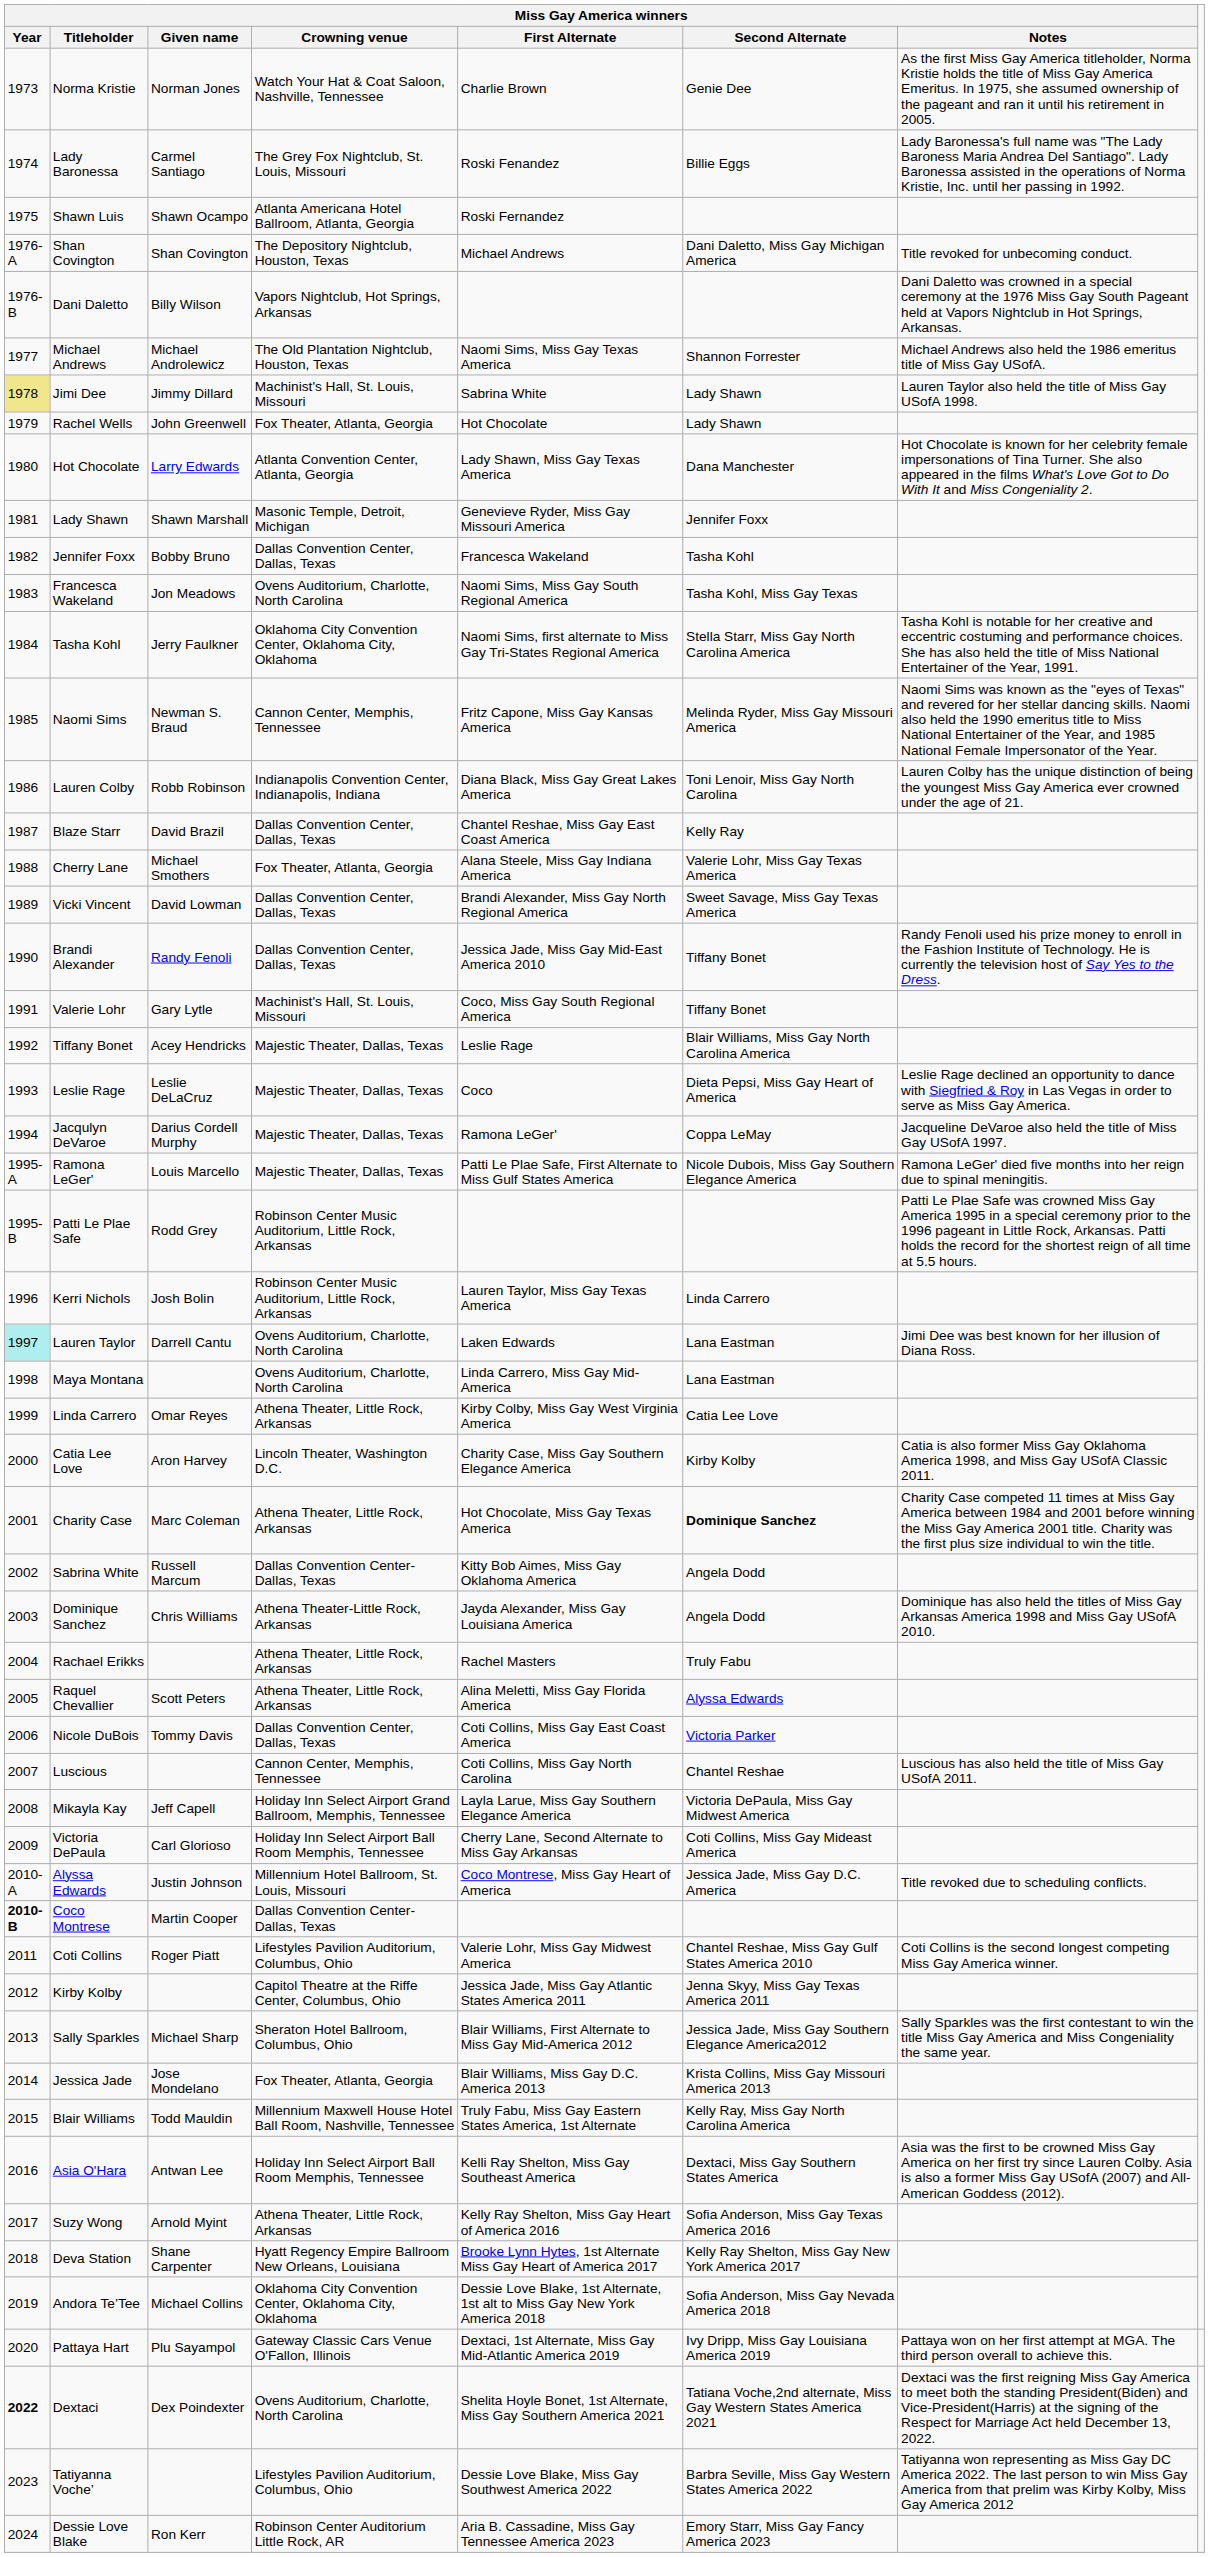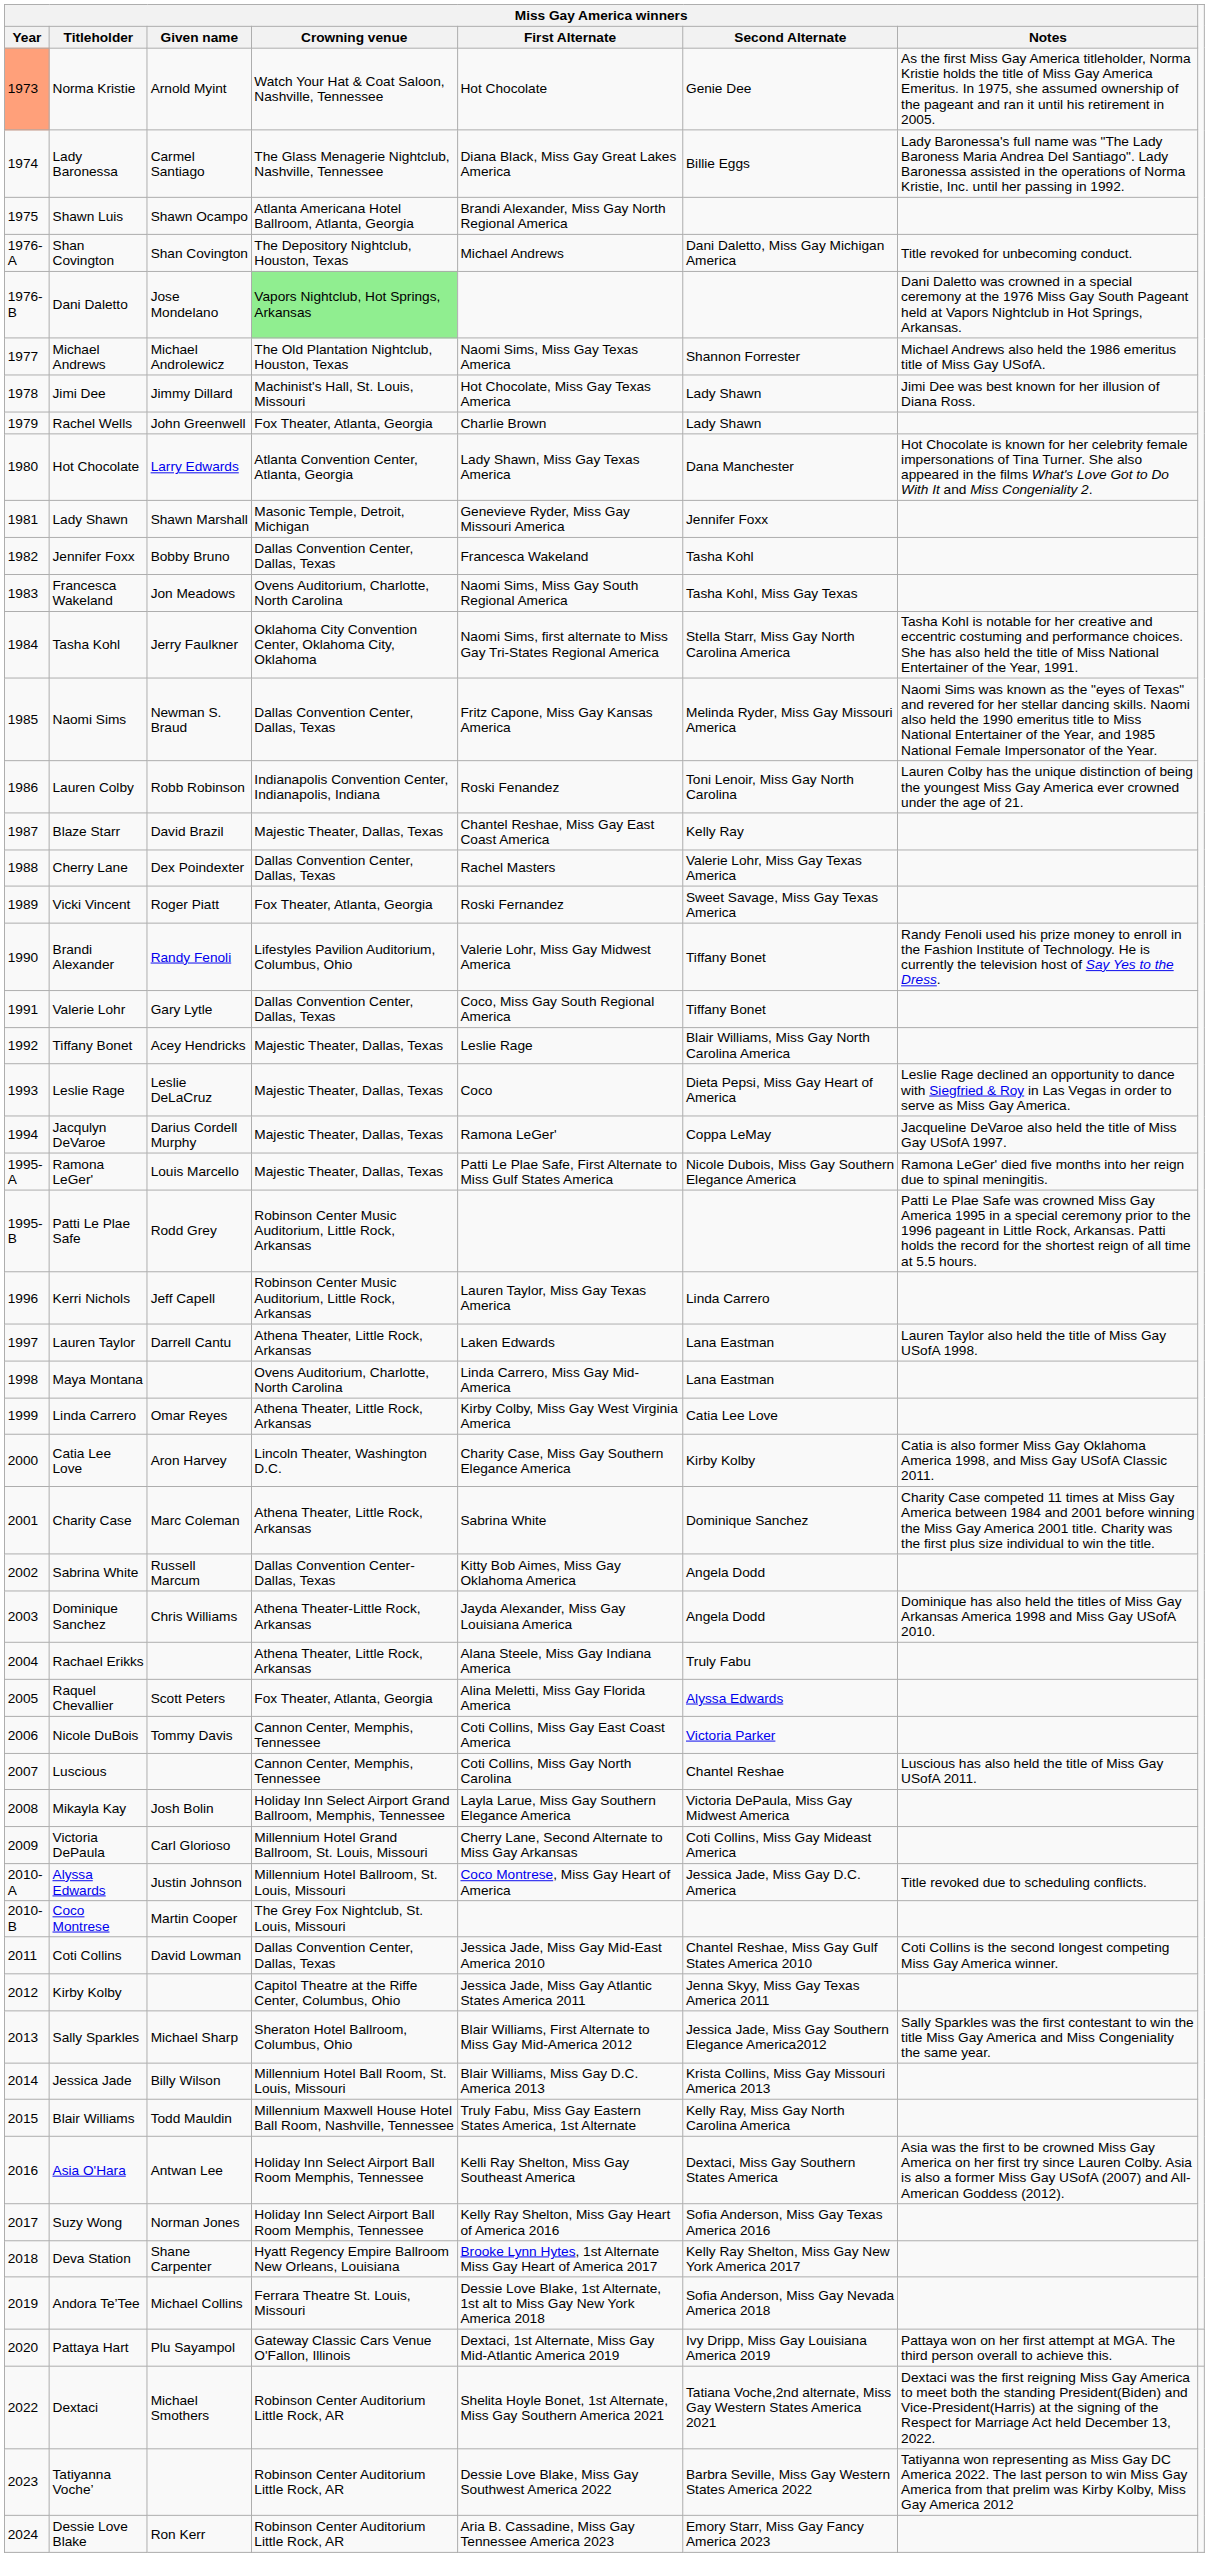(23, 89) no background -> (23, 89) lightsalmon background
(195, 89) Norman Jones -> (189, 89) Arnold Myint
(504, 89) Charlie Brown -> (504, 89) Hot Chocolate
(339, 164) The Grey Fox Nightclub, St. Louis, Missouri -> (352, 164) The Glass Menagerie Nightclub, Nashville, Tennessee
(510, 164) Roski Fenandez -> (568, 164) Diana Black, Miss Gay Great Lakes America
(512, 216) Roski Fernandez -> (563, 216) Brandi Alexander, Miss Gay North Regional America
(186, 305) Billy Wilson -> (184, 305) Jose Mondelano
(348, 305) no background -> (347, 305) lightgreen background
(23, 394) khaki background -> (23, 394) no background
(504, 394) Sabrina White -> (556, 394) Hot Chocolate, Miss Gay Texas America
(1034, 394) Lauren Taylor also held the title of Miss Gay USofA 1998. -> (1030, 394) Jimi Dee was best known for her illusion of Diana Ross.
(504, 423) Hot Chocolate -> (503, 423) Charlie Brown
(334, 720) Cannon Center, Memphis, Tennessee -> (334, 720) Dallas Convention Center, Dallas, Texas
(569, 787) Diana Black, Miss Gay Great Lakes America -> (510, 787) Roski Fenandez
(334, 831) Dallas Convention Center, Dallas, Texas -> (349, 831) Majestic Theater, Dallas, Texas
(180, 868) Michael Smothers -> (197, 868) Dex Poindexter
(344, 868) Fox Theater, Atlanta, Georgia -> (334, 868) Dallas Convention Center, Dallas, Texas
(556, 868) Alana Steele, Miss Gay Indiana America -> (508, 868) Rachel Masters
(196, 905) David Lowman -> (185, 905) Roger Piatt
(334, 905) Dallas Convention Center, Dallas, Texas -> (344, 905) Fox Theater, Atlanta, Georgia
(563, 905) Brandi Alexander, Miss Gay North Regional America -> (512, 905) Roski Fernandez
(334, 957) Dallas Convention Center, Dallas, Texas -> (345, 957) Lifestyles Pavilion Auditorium, Columbus, Ohio
(561, 957) Jessica Jade, Miss Gay Mid-East America 2010 -> (556, 957) Valerie Lohr, Miss Gay Midwest America
(334, 1009) Machinist's Hall, St. Louis, Missouri -> (334, 1009) Dallas Convention Center, Dallas, Texas
(182, 1298) Josh Bolin -> (183, 1298) Jeff Capell
(23, 1343) paleturquoise background -> (23, 1343) no background
(342, 1343) Ovens Auditorium, Charlotte, North Carolina -> (339, 1343) Athena Theater, Little Rock, Arkansas
(1030, 1343) Jimi Dee was best known for her illusion of Diana Ross. -> (1034, 1343) Lauren Taylor also held the title of Miss Gay USofA 1998.
(556, 1520) Hot Chocolate, Miss Gay Texas America -> (503, 1520) Sabrina White
(751, 1520) bold -> (747, 1520) normal
(508, 1661) Rachel Masters -> (556, 1661) Alana Steele, Miss Gay Indiana America
(339, 1698) Athena Theater, Little Rock, Arkansas -> (344, 1698) Fox Theater, Atlanta, Georgia
(334, 1735) Dallas Convention Center, Dallas, Texas -> (334, 1735) Cannon Center, Memphis, Tennessee
(183, 1809) Jeff Capell -> (182, 1809) Josh Bolin
(345, 1845) Holiday Inn Select Airport Ball Room Memphis, Tennessee -> (341, 1845) Millennium Hotel Grand Ballroom, St. Louis, Missouri
(25, 1919) bold -> (25, 1919) normal
(335, 1919) Dallas Convention Center-Dallas, Texas -> (339, 1919) The Grey Fox Nightclub, St. Louis, Missouri
(185, 1956) Roger Piatt -> (196, 1956) David Lowman
(345, 1956) Lifestyles Pavilion Auditorium, Columbus, Ohio -> (334, 1956) Dallas Convention Center, Dallas, Texas
(556, 1956) Valerie Lohr, Miss Gay Midwest America -> (561, 1956) Jessica Jade, Miss Gay Mid-East America 2010
(185, 2081) Jose Mondelano -> (186, 2081) Billy Wilson
(344, 2081) Fox Theater, Atlanta, Georgia -> (350, 2081) Millennium Hotel Ball Room, St. Louis, Missouri
(189, 2222) Arnold Myint -> (195, 2222) Norman Jones
(339, 2222) Athena Theater, Little Rock, Arkansas -> (344, 2222) Holiday Inn Select Airport Ball Room Memphis, Tennessee
(336, 2304) Oklahoma City Convention Center, Oklahoma City, Oklahoma -> (333, 2304) Ferrara Theatre St. Louis, Missouri
(23, 2408) bold -> (23, 2408) normal
(198, 2408) Dex Poindexter -> (180, 2408) Michael Smothers
(342, 2408) Ovens Auditorium, Charlotte, North Carolina -> (340, 2408) Robinson Center Auditorium Little Rock, AR
(345, 2482) Lifestyles Pavilion Auditorium, Columbus, Ohio -> (340, 2482) Robinson Center Auditorium Little Rock, AR
